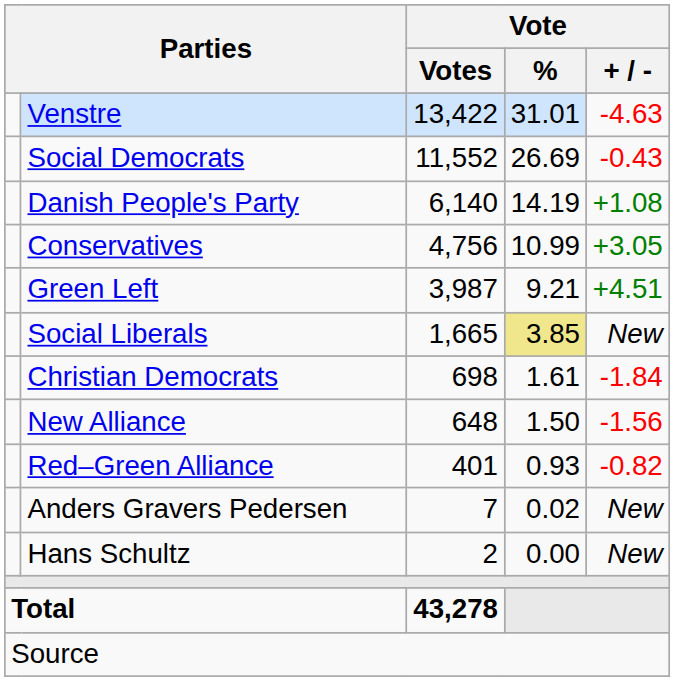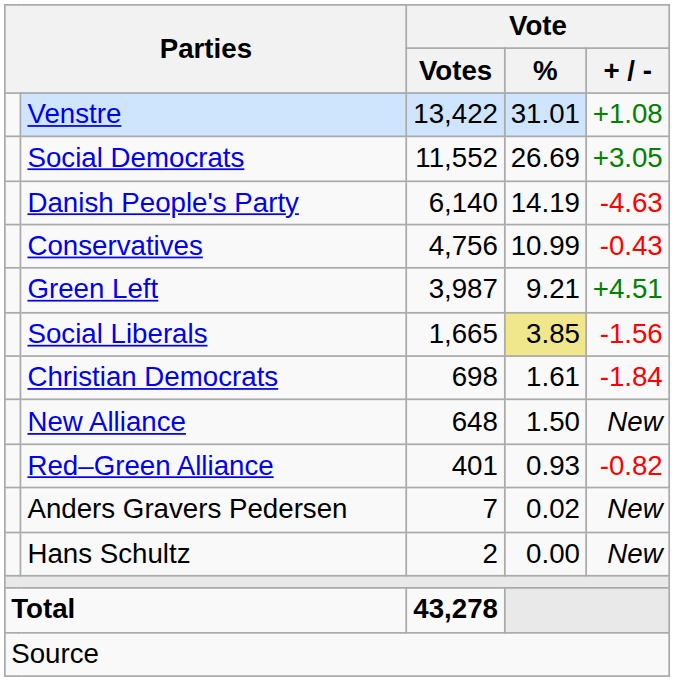(631, 114) -4.63 -> (628, 114) +1.08
(631, 158) -0.43 -> (628, 158) +3.05
(628, 202) +1.08 -> (631, 202) -4.63
(628, 245) +3.05 -> (631, 245) -0.43
(635, 333) New -> (631, 333) -1.56
(631, 421) -1.56 -> (635, 421) New
